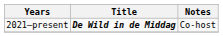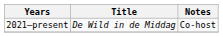(124, 25) bold -> (124, 25) normal
